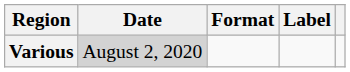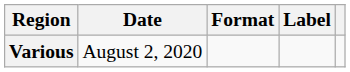(142, 50) lightgrey background -> (142, 50) no background
